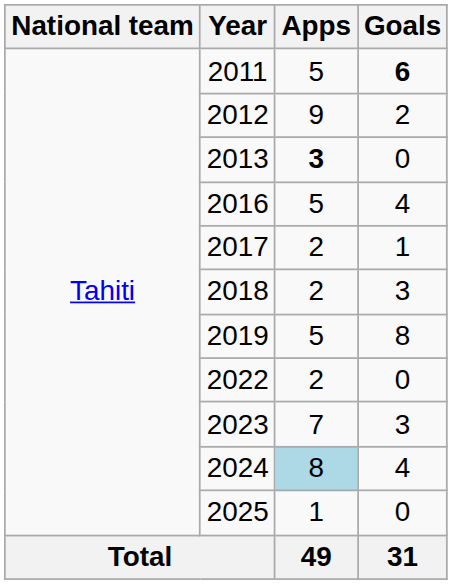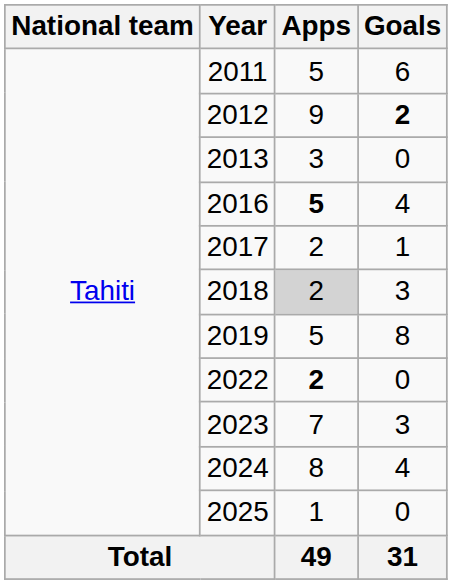(403, 70) bold -> (403, 70) normal
(403, 114) normal -> (403, 114) bold
(316, 159) bold -> (316, 159) normal
(316, 203) normal -> (316, 203) bold
(316, 291) no background -> (316, 291) lightgrey background
(316, 379) normal -> (316, 379) bold
(316, 468) lightblue background -> (316, 468) no background
